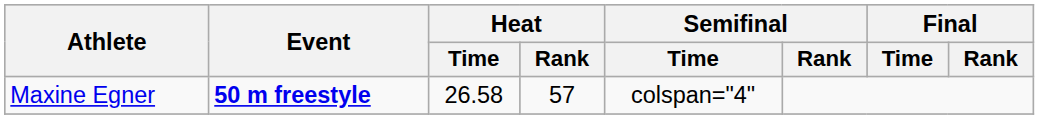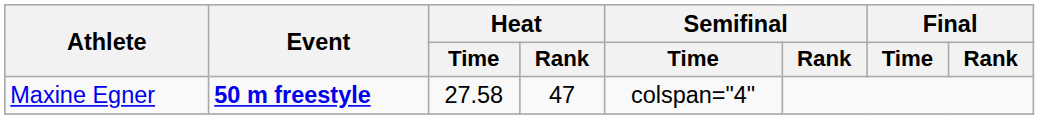(474, 96) 26.58 -> (474, 96) 27.58
(562, 96) 57 -> (562, 96) 47
